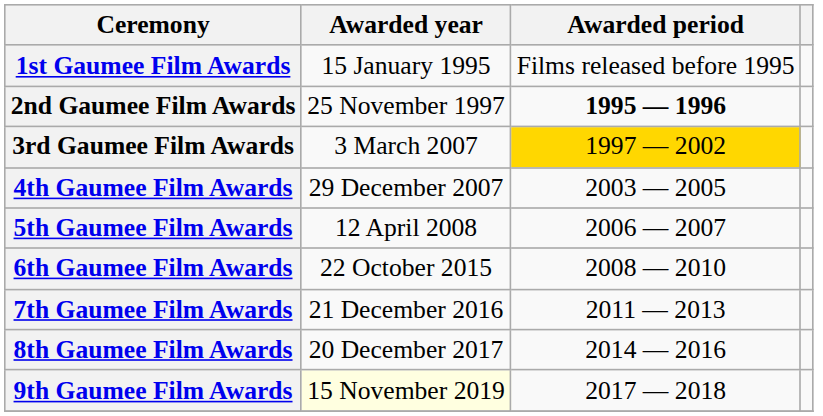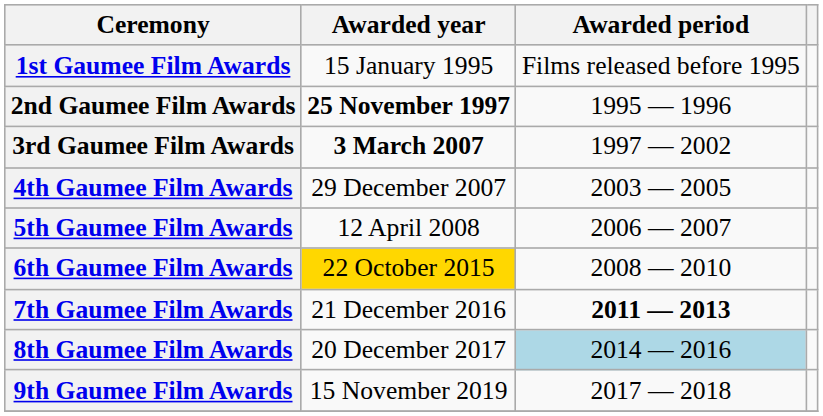(406, 106) normal -> (409, 106) bold
(656, 106) bold -> (661, 106) normal
(406, 146) normal -> (409, 146) bold
(656, 146) gold background -> (661, 146) no background
(406, 268) no background -> (409, 268) gold background
(656, 308) normal -> (661, 308) bold
(656, 349) no background -> (661, 349) lightblue background
(406, 390) lightyellow background -> (409, 390) no background
